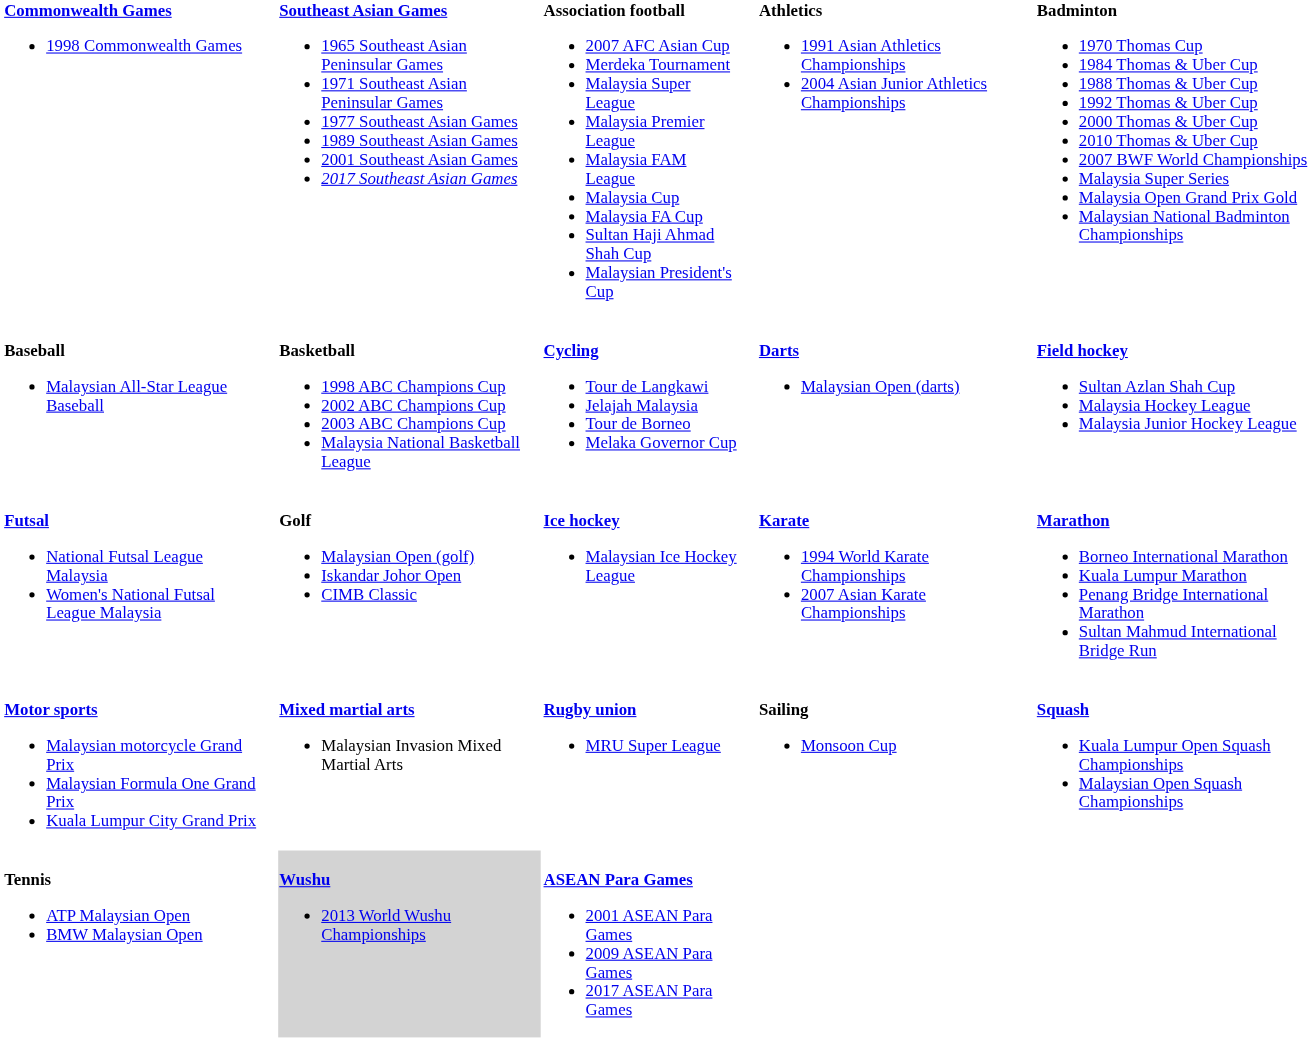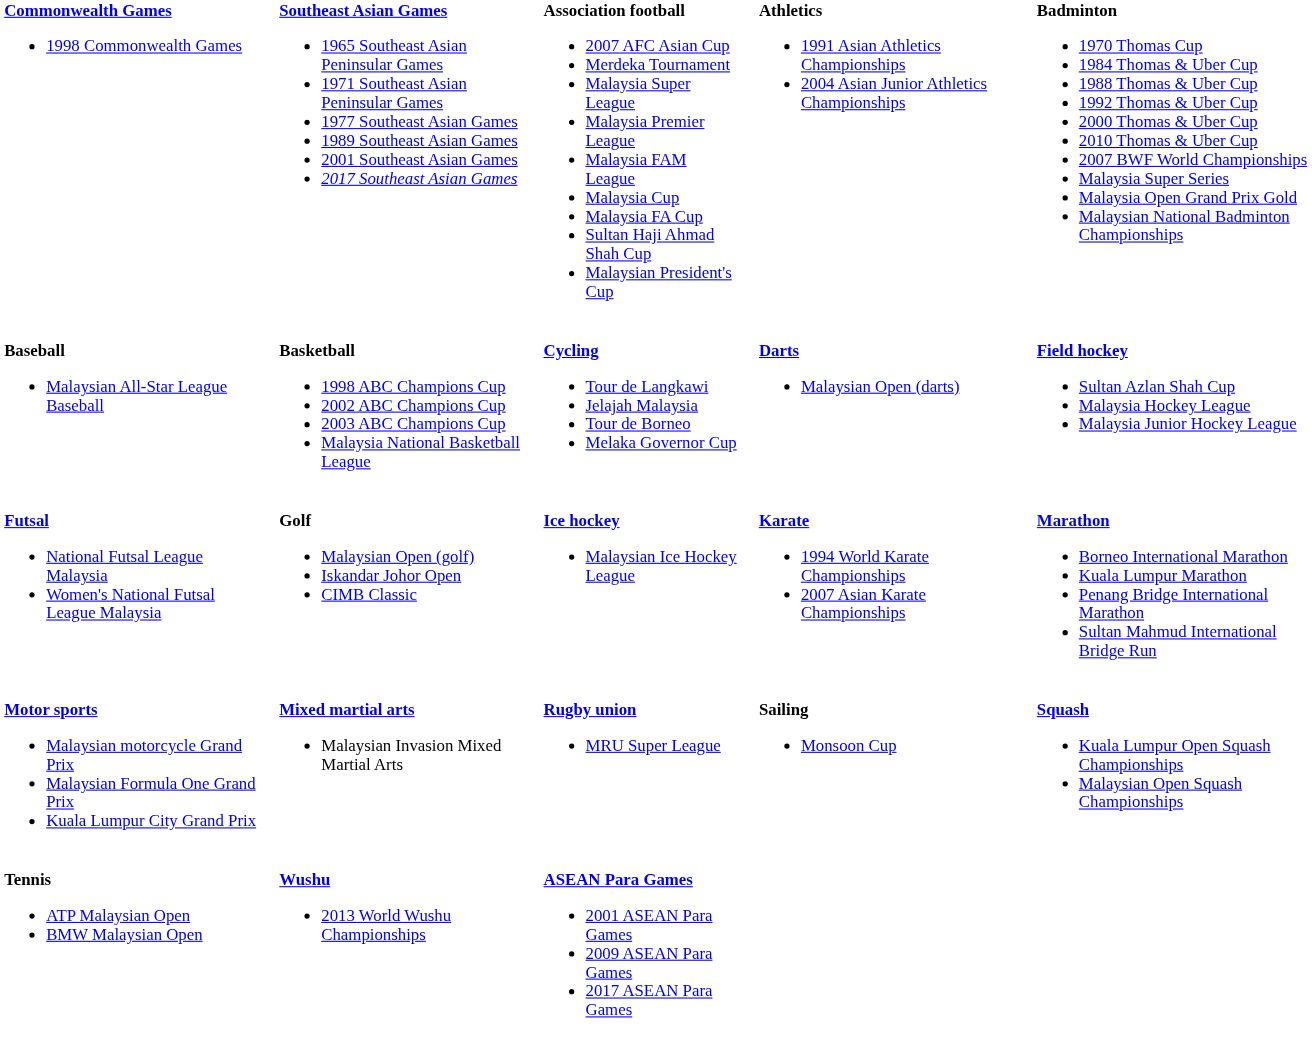(401, 907) lightgrey background -> (401, 907) no background
